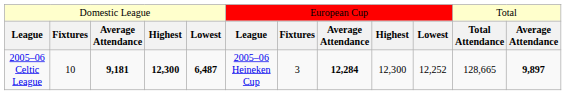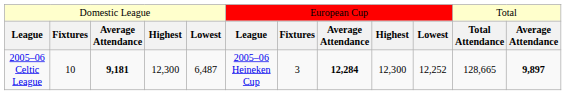(165, 70) bold -> (165, 70) normal
(206, 70) bold -> (206, 70) normal
